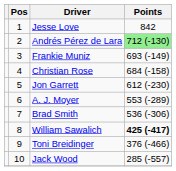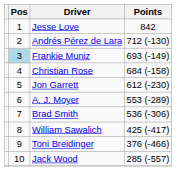(148, 41) lightgreen background -> (148, 41) no background
(19, 56) no background -> (19, 56) lightblue background
(148, 129) bold -> (148, 129) normal
